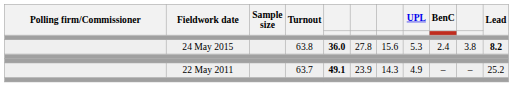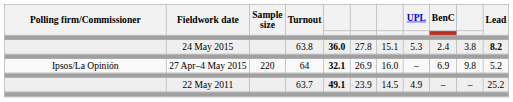(390, 47) 15.6 -> (390, 47) 15.1
+ row: (208, 66)
(390, 70) 14.3 -> (390, 85) 14.5
